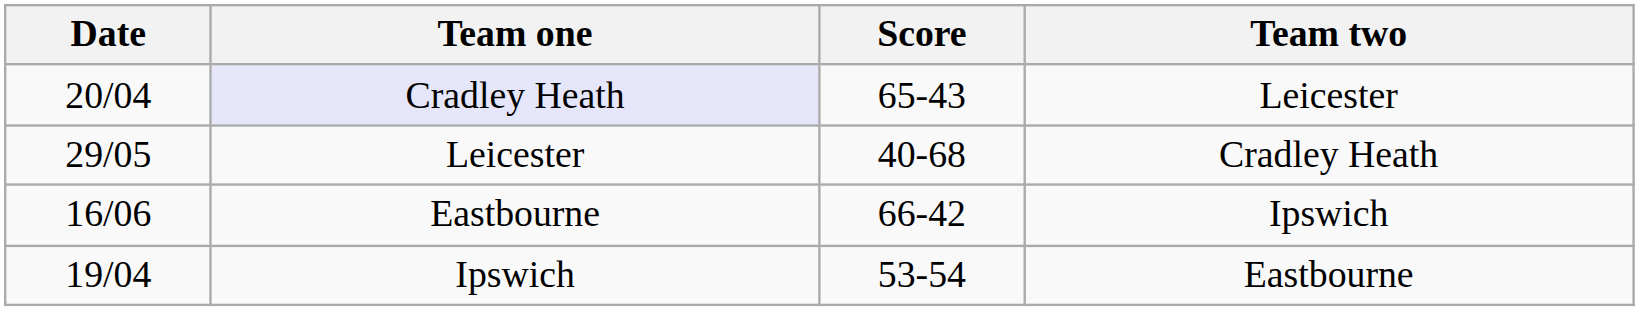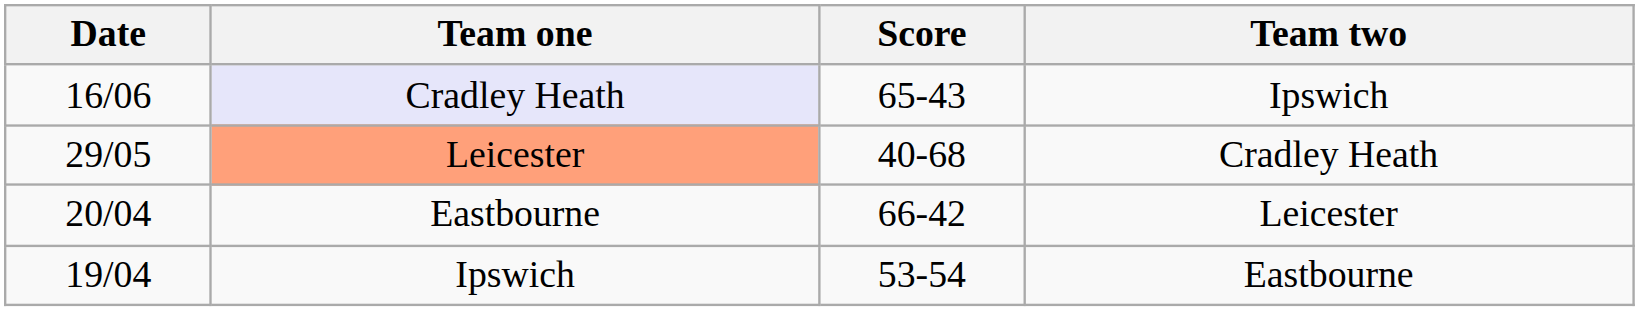(108, 94) 20/04 -> (108, 94) 16/06
(1329, 94) Leicester -> (1329, 94) Ipswich
(515, 154) no background -> (515, 154) lightsalmon background
(108, 214) 16/06 -> (108, 214) 20/04
(1329, 214) Ipswich -> (1329, 214) Leicester
